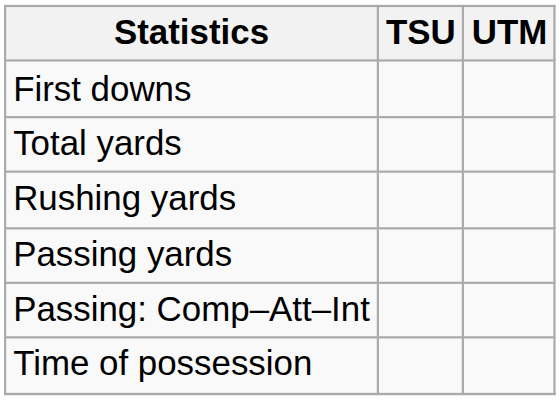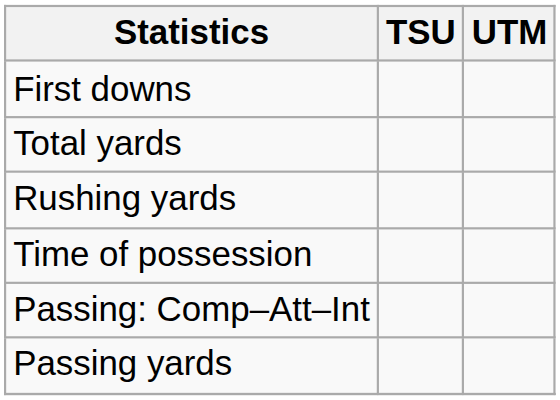rows swapped: (123, 254) <-> (163, 364)
